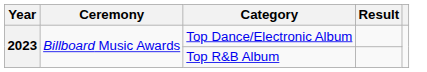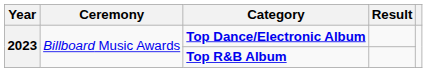(269, 36) normal -> (276, 36) bold
(233, 57) normal -> (236, 57) bold
